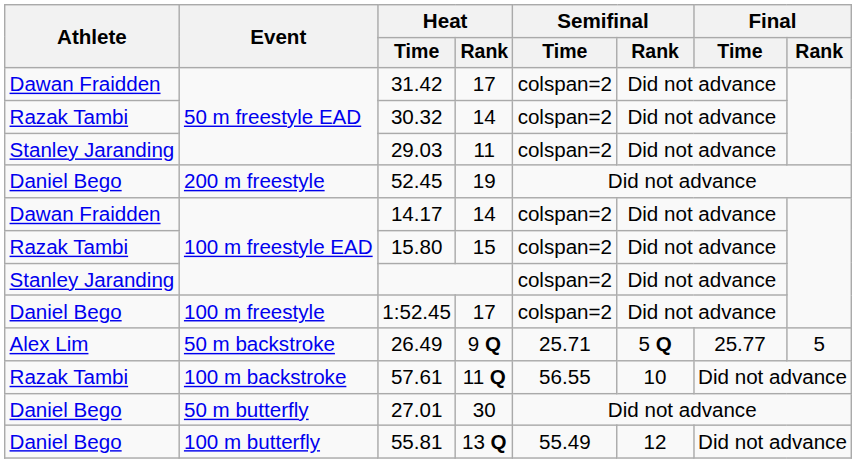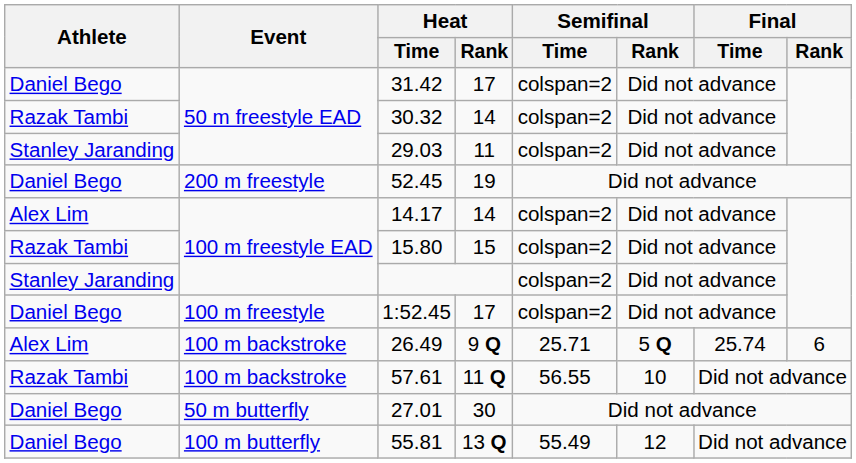(85, 85) Dawan Fraidden -> (66, 85) Daniel Bego
(85, 215) Dawan Fraidden -> (49, 215) Alex Lim
(259, 345) 50 m backstroke -> (265, 345) 100 m backstroke
(740, 345) 25.77 -> (740, 345) 25.74
(819, 345) 5 -> (819, 345) 6
